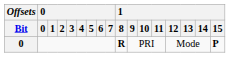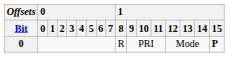(121, 44) bold -> (121, 44) normal
